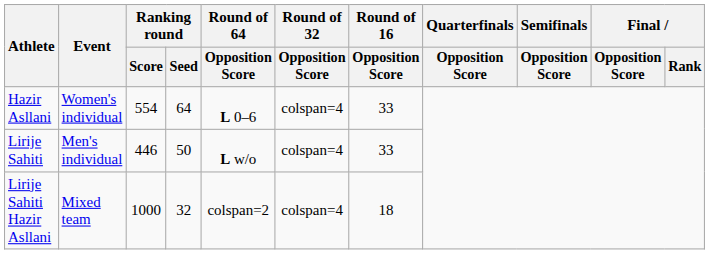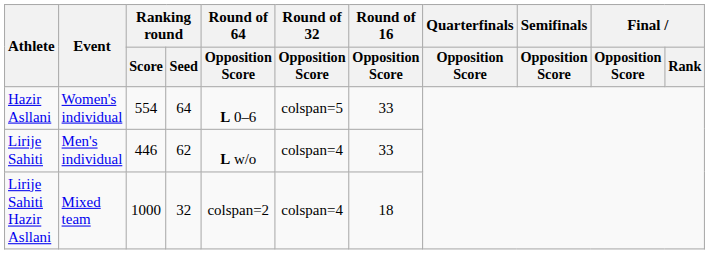(312, 108) colspan=4 -> (312, 108) colspan=5
(184, 150) 50 -> (184, 150) 62
